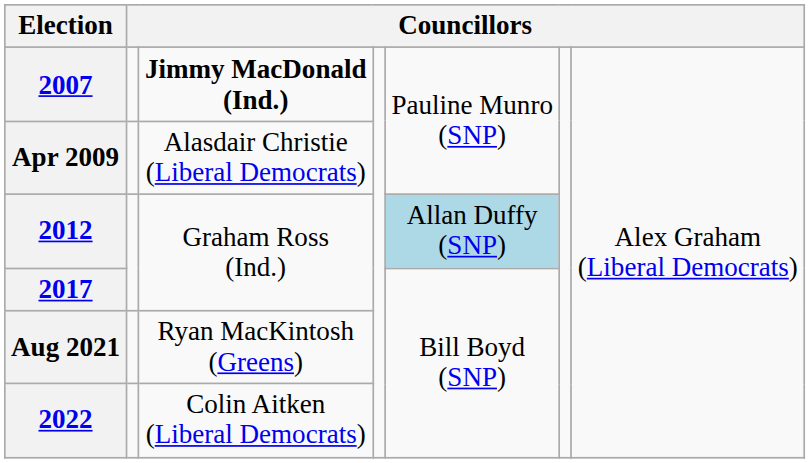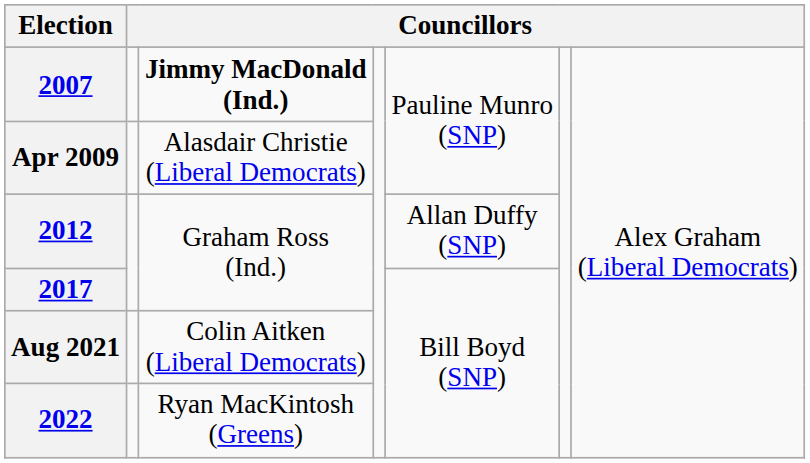(472, 230) lightblue background -> (472, 230) no background
(256, 346) Ryan MacKintosh (Greens) -> (256, 346) Colin Aitken (Liberal Democrats)
(256, 420) Colin Aitken (Liberal Democrats) -> (256, 420) Ryan MacKintosh (Greens)
